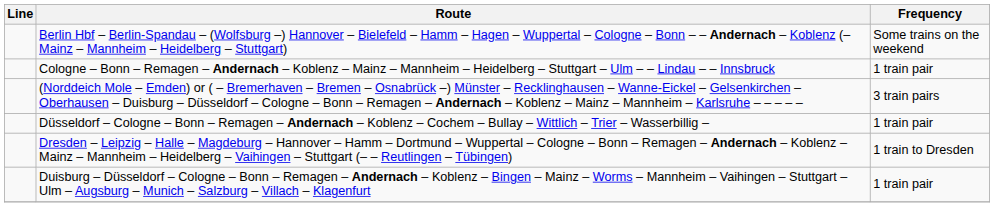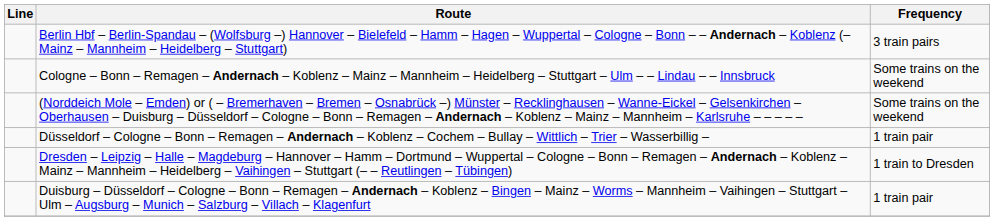(926, 41) Some trains on the weekend -> (906, 41) 3 train pairs
(903, 68) 1 train pair -> (926, 75) Some trains on the weekend
(906, 95) 3 train pairs -> (926, 110) Some trains on the weekend
